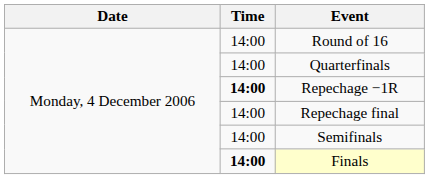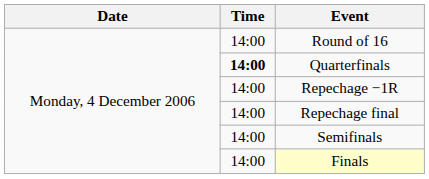(248, 64) normal -> (248, 64) bold
(248, 88) bold -> (248, 88) normal
(248, 161) bold -> (248, 161) normal
